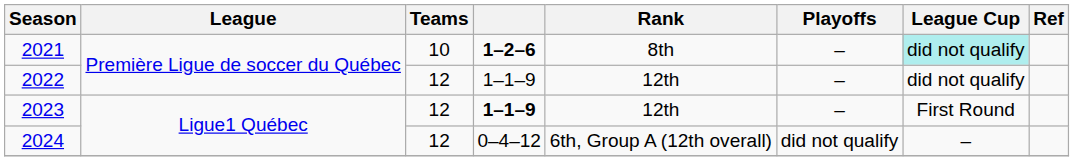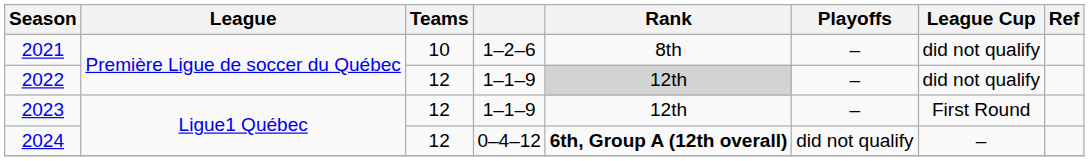(509, 49) bold -> (509, 49) normal
(966, 49) paleturquoise background -> (981, 49) no background
(661, 79) no background -> (669, 79) lightgrey background
(509, 110) bold -> (509, 110) normal
(661, 140) normal -> (669, 140) bold
